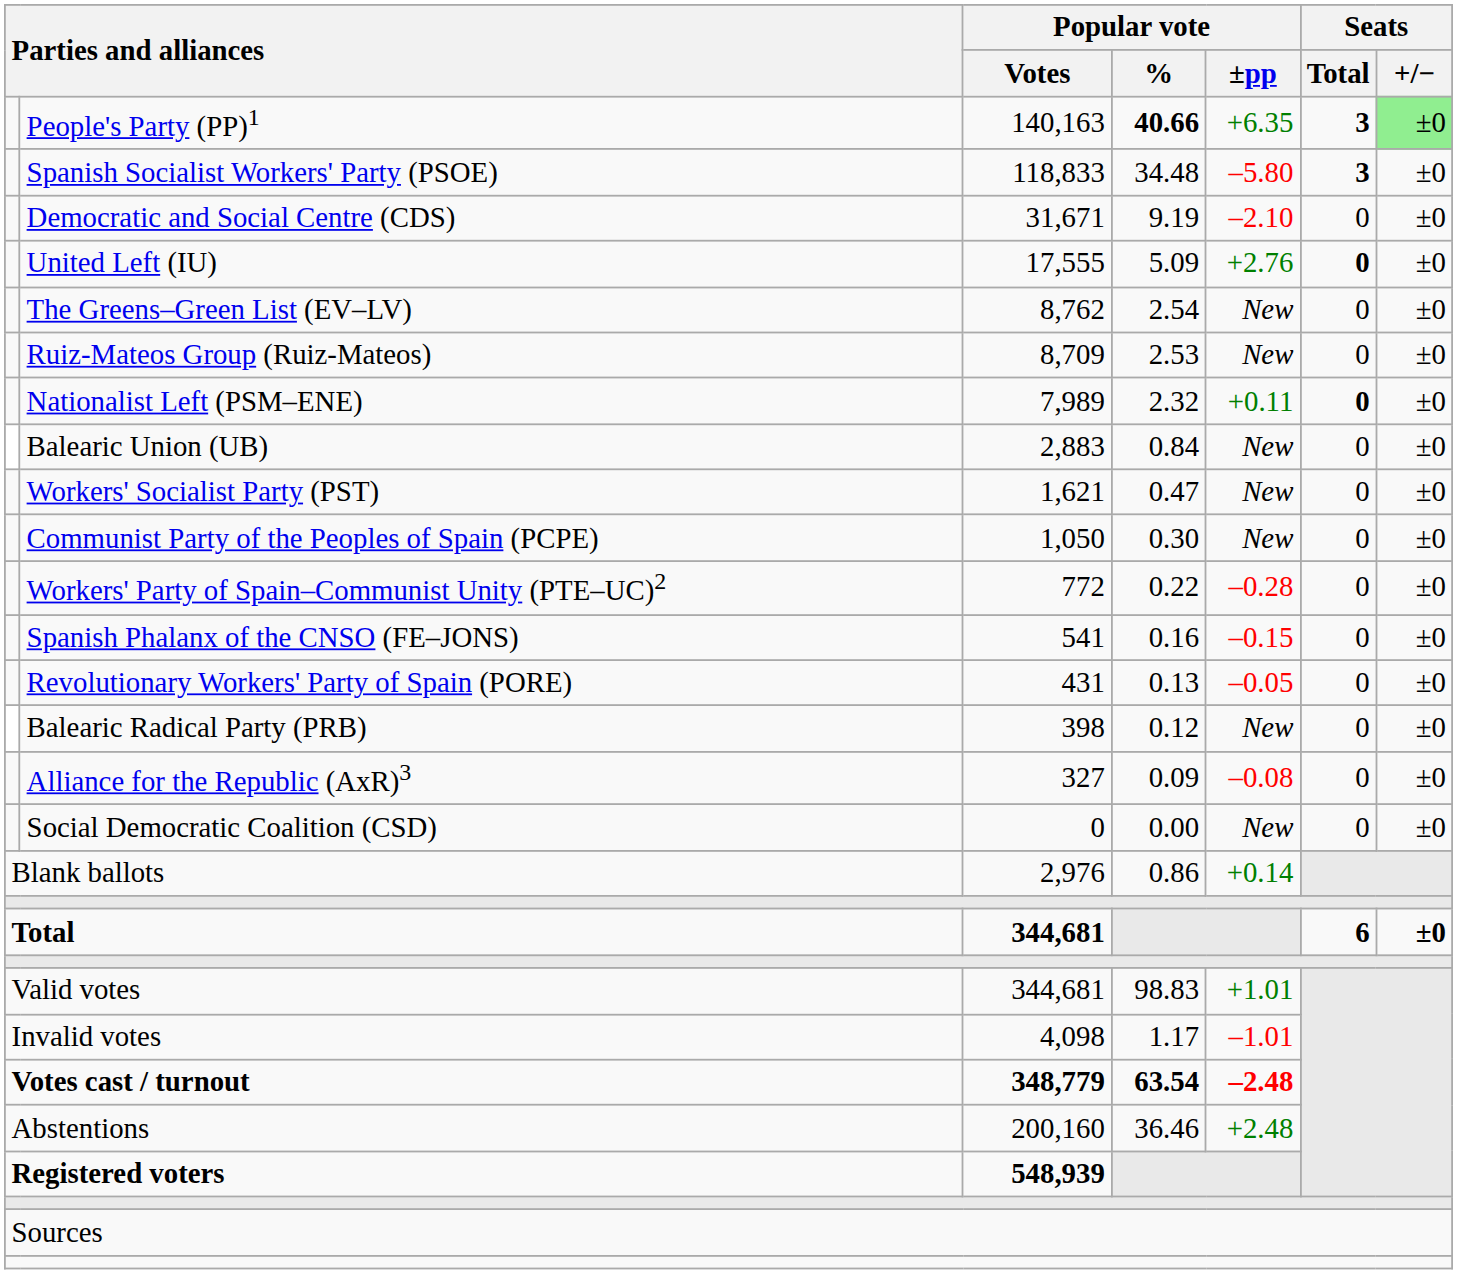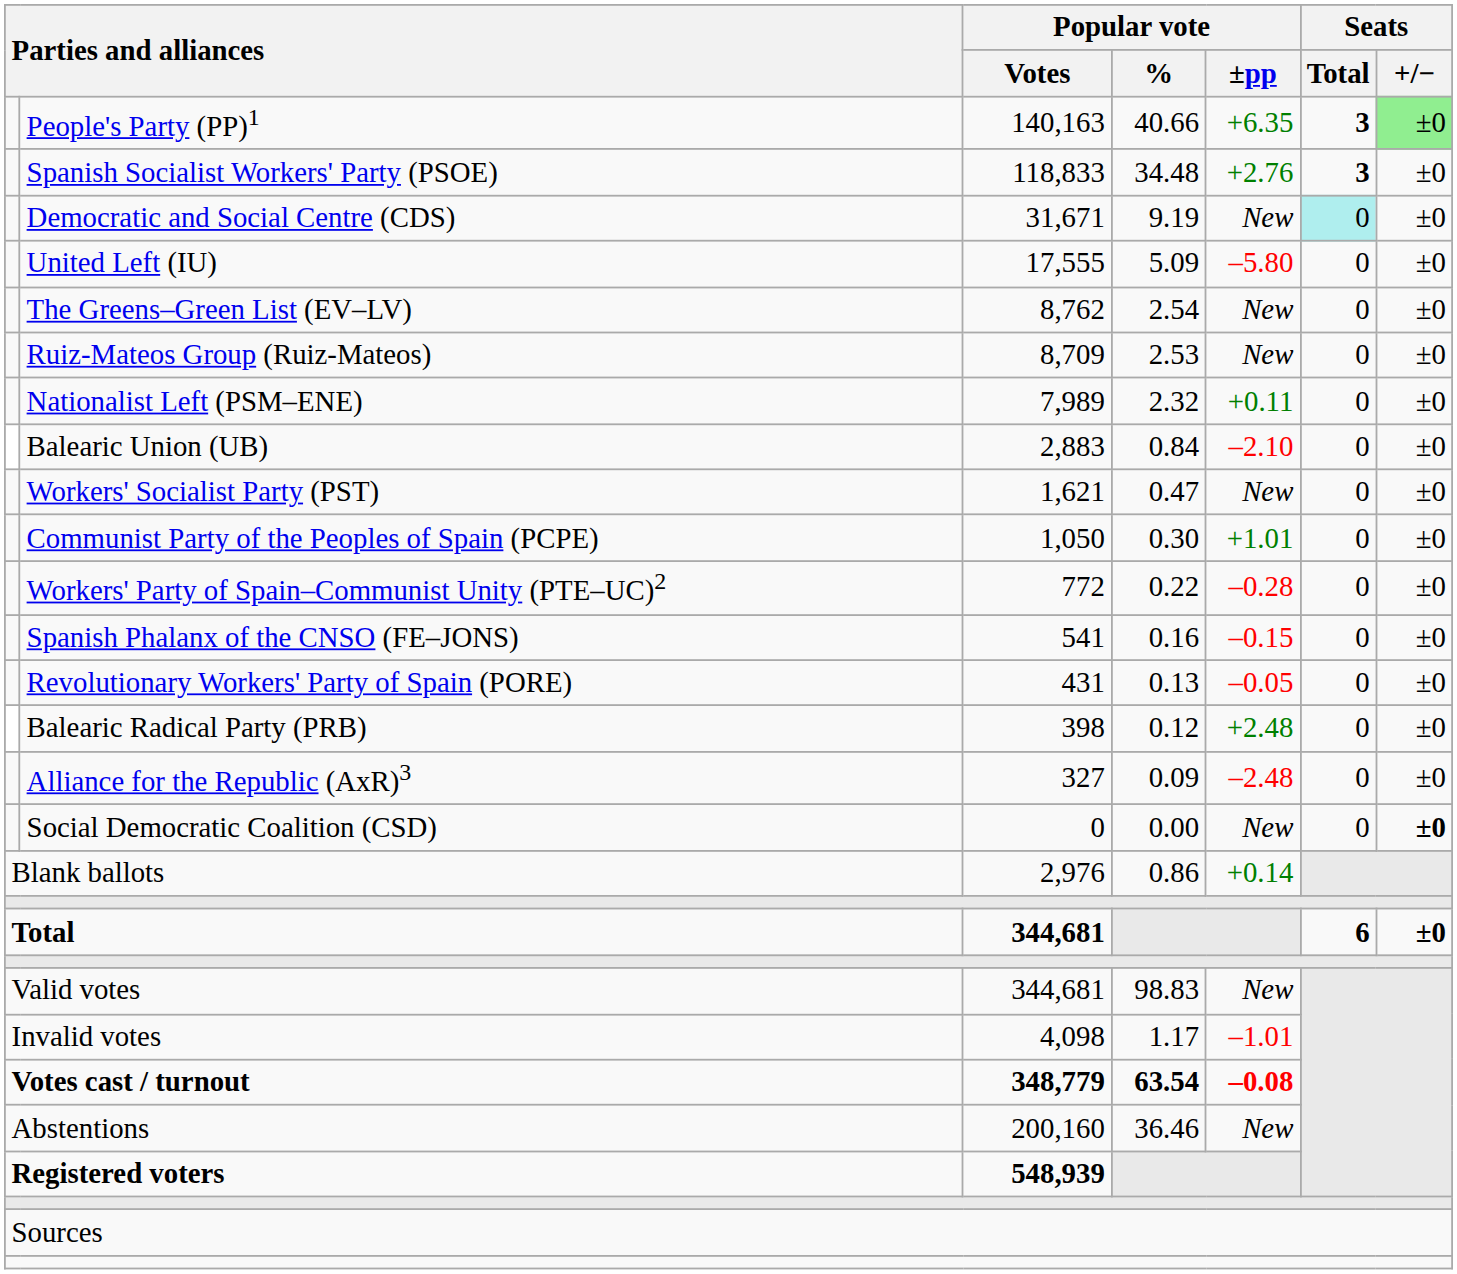(1167, 122) bold -> (1167, 122) normal
(1261, 172) –5.80 -> (1260, 172) +2.76
(1261, 217) –2.10 -> (1268, 217) New
(1362, 217) no background -> (1362, 217) paleturquoise background
(1260, 263) +2.76 -> (1261, 263) –5.80
(1362, 263) bold -> (1362, 263) normal
(1362, 400) bold -> (1362, 400) normal
(1268, 446) New -> (1261, 446) –2.10
(1268, 537) New -> (1260, 537) +1.01
(1268, 728) New -> (1260, 728) +2.48
(1261, 777) –0.08 -> (1261, 777) –2.48
(1431, 827) normal -> (1431, 827) bold
(1260, 990) +1.01 -> (1268, 990) New
(1261, 1082) –2.48 -> (1261, 1082) –0.08
(1260, 1127) +2.48 -> (1268, 1127) New
